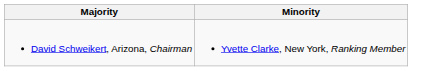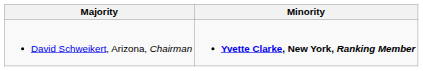(301, 48) normal -> (306, 48) bold
